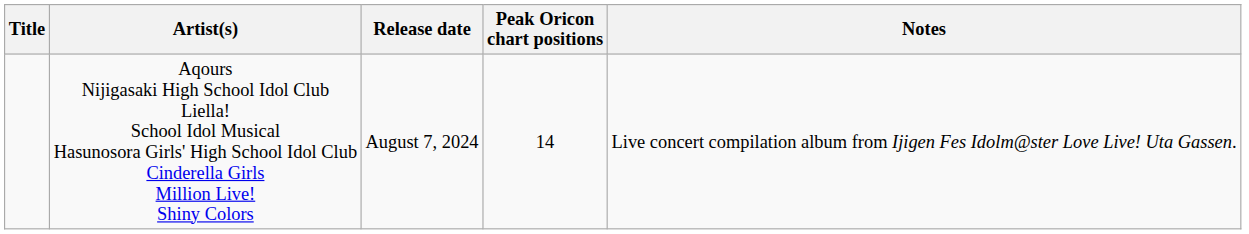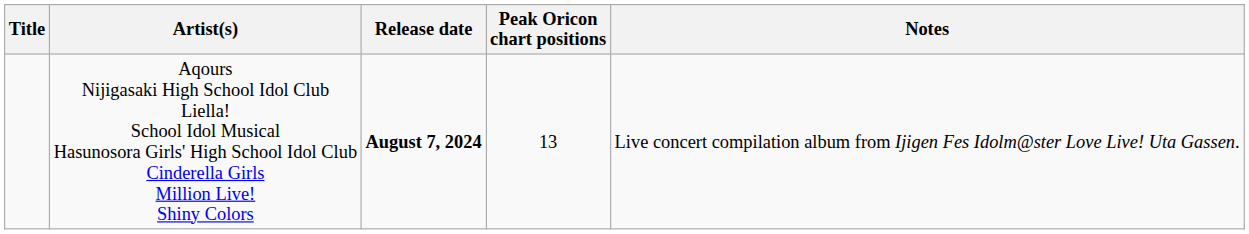(422, 141) normal -> (424, 141) bold
(545, 141) 14 -> (548, 141) 13
